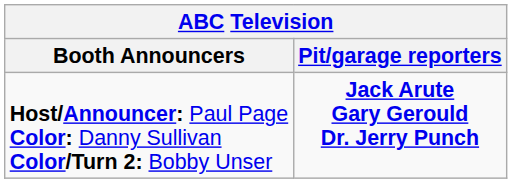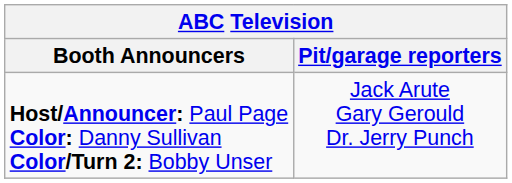(400, 114) bold -> (400, 114) normal
